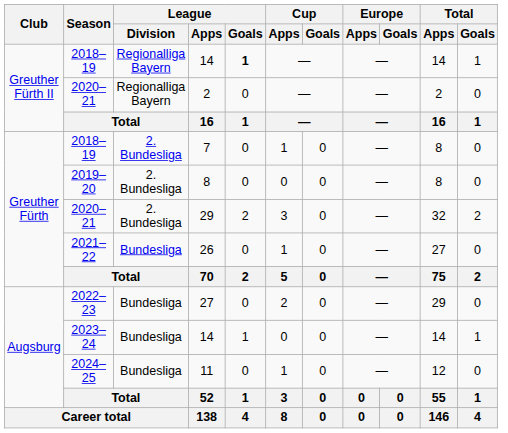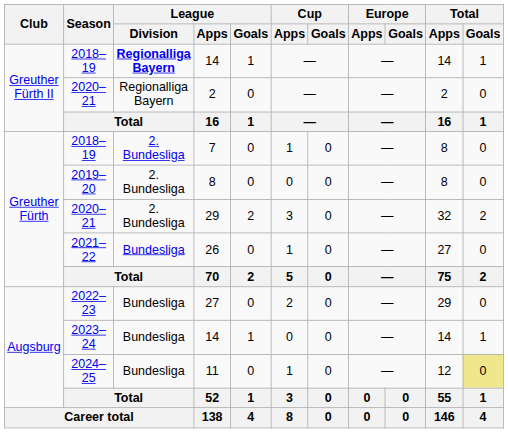(151, 61) normal -> (154, 61) bold
(245, 61) bold -> (251, 61) normal
(478, 371) no background -> (483, 371) khaki background
